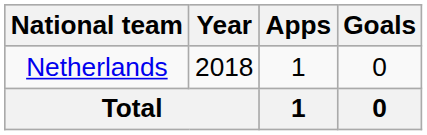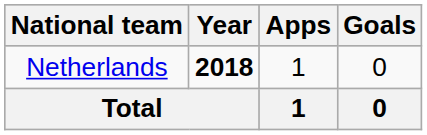(224, 66) normal -> (224, 66) bold
